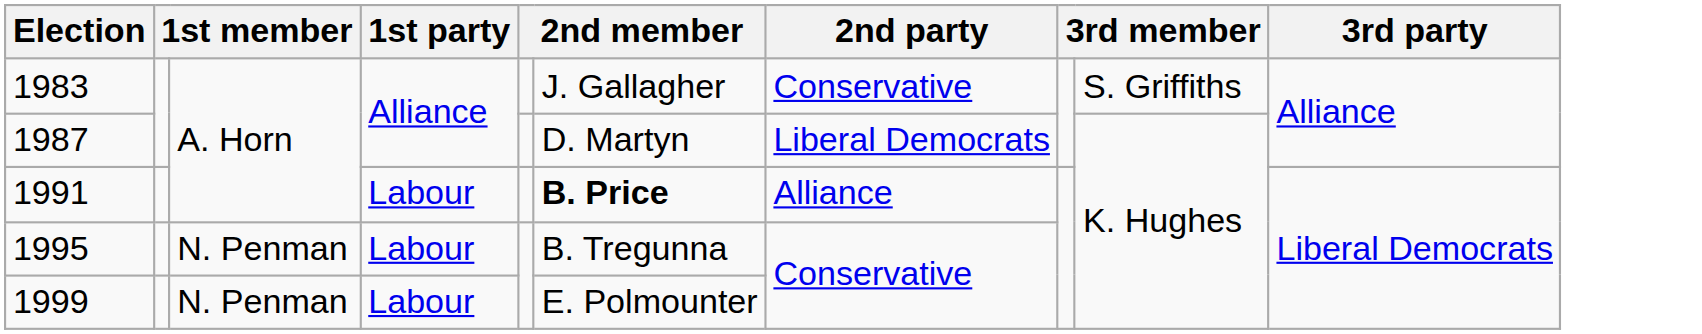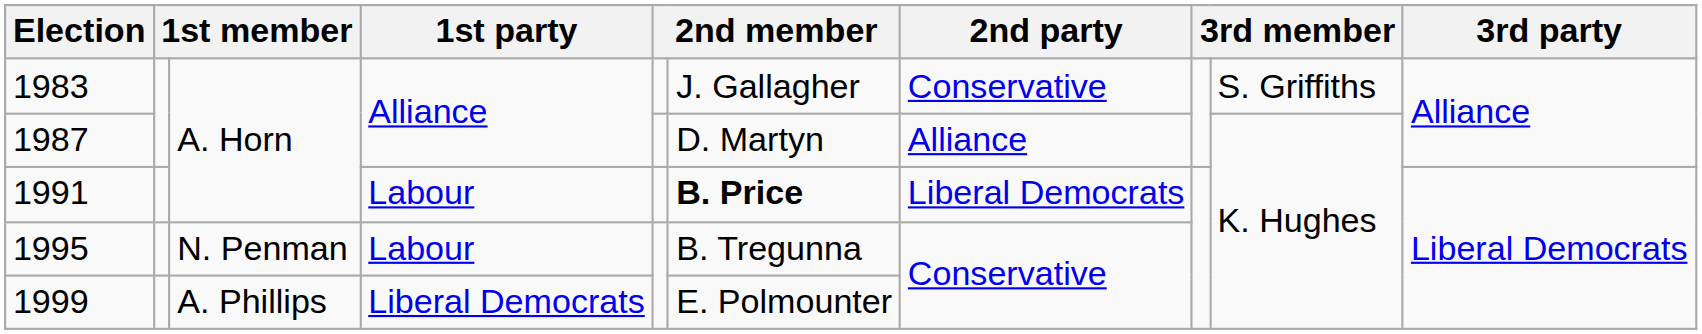(912, 139) Liberal Democrats -> (968, 139) Alliance
(833, 193) Alliance -> (1046, 193) Liberal Democrats
(263, 301) N. Penman -> (252, 301) A. Phillips
(421, 301) Labour -> (506, 301) Liberal Democrats
